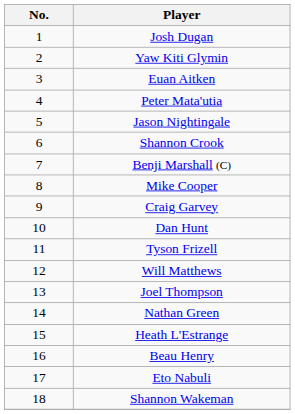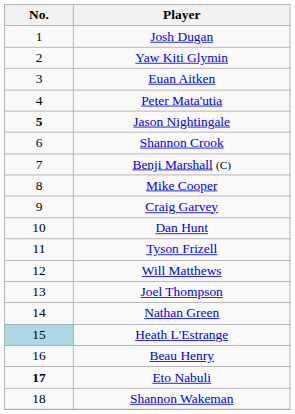(39, 121) normal -> (39, 121) bold
(39, 334) no background -> (39, 334) lightblue background
(39, 377) normal -> (39, 377) bold
